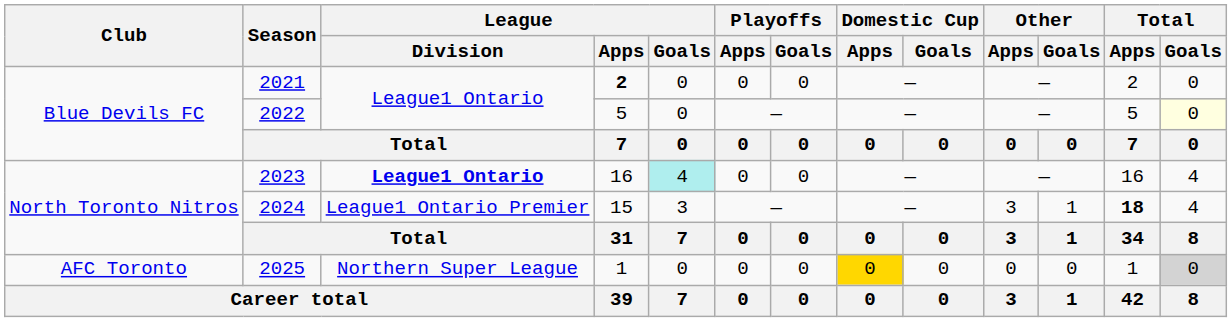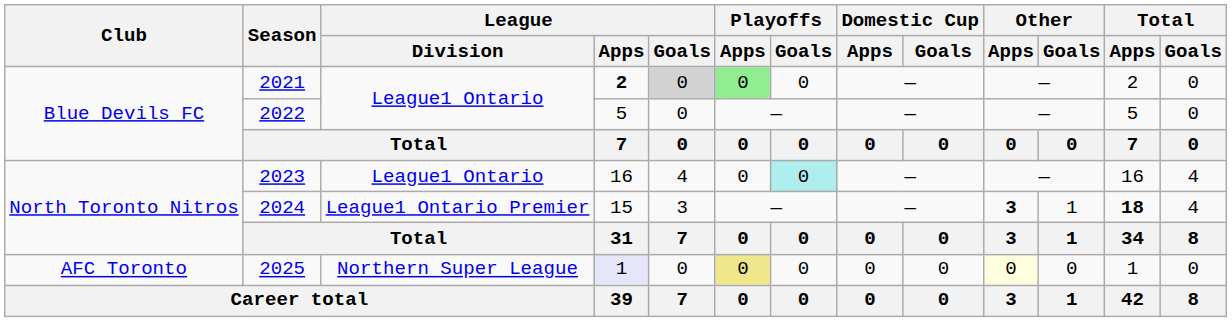(682, 83) no background -> (682, 83) lightgrey background
(743, 83) no background -> (743, 83) lightgreen background
(1193, 114) lightyellow background -> (1193, 114) no background
(458, 176) bold -> (458, 176) normal
(682, 176) paleturquoise background -> (682, 176) no background
(804, 176) no background -> (804, 176) paleturquoise background
(1011, 207) normal -> (1011, 207) bold
(621, 269) no background -> (621, 269) lavender background
(743, 269) no background -> (743, 269) khaki background
(870, 269) gold background -> (870, 269) no background
(1011, 269) no background -> (1011, 269) lightyellow background
(1193, 269) lightgrey background -> (1193, 269) no background
